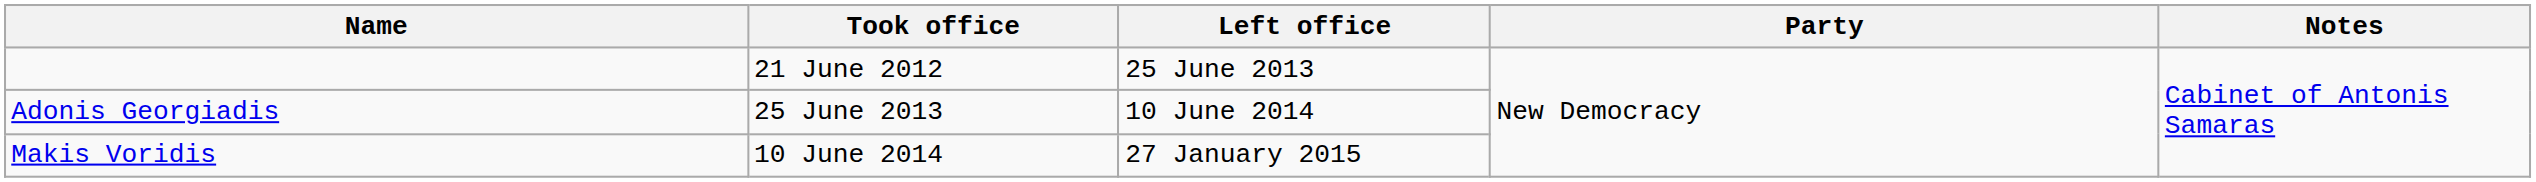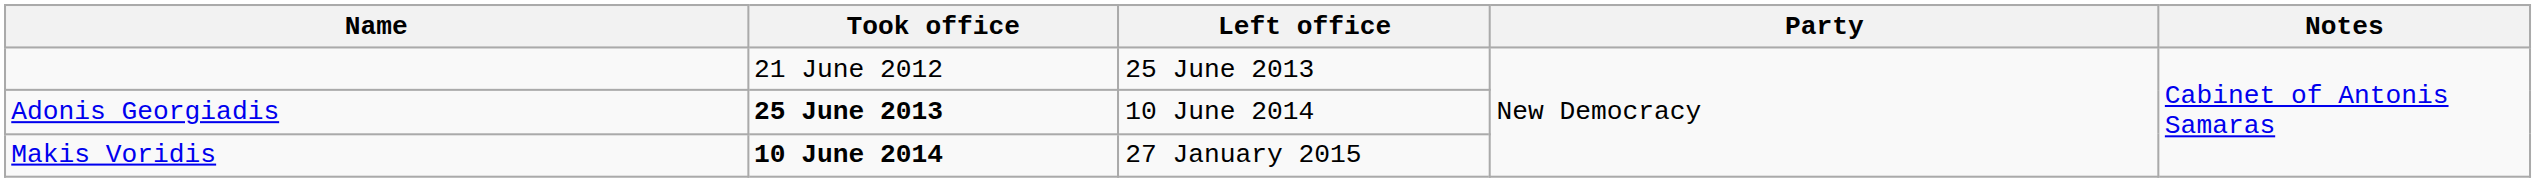(848, 112) normal -> (848, 112) bold
(848, 155) normal -> (848, 155) bold
